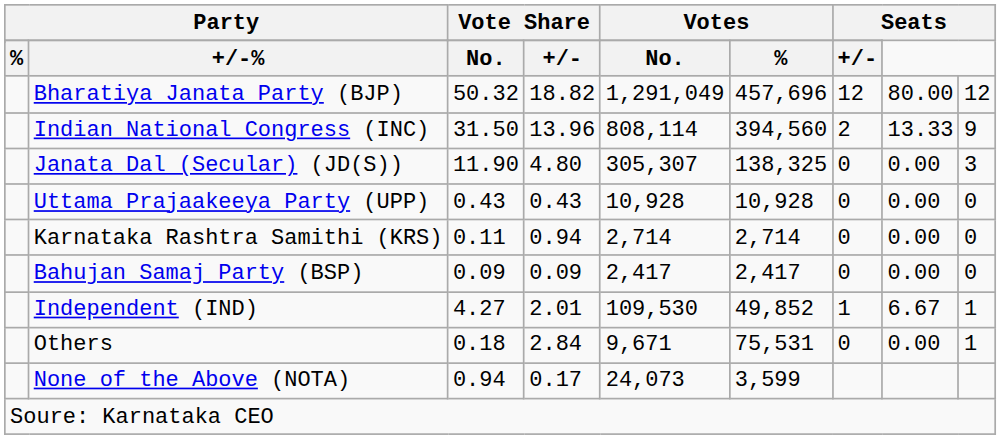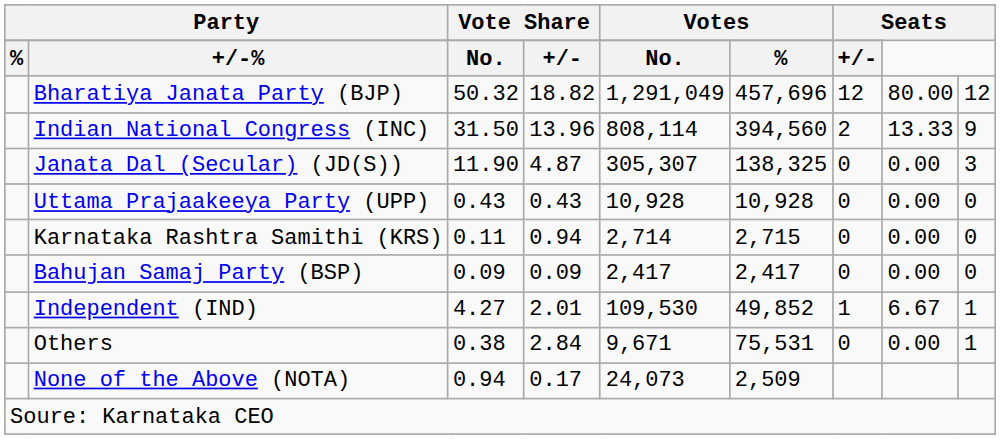(556, 166) 4.80 -> (556, 166) 4.87
(768, 238) 2,714 -> (768, 238) 2,715
(479, 345) 0.18 -> (479, 345) 0.38
(768, 381) 3,599 -> (768, 381) 2,509
